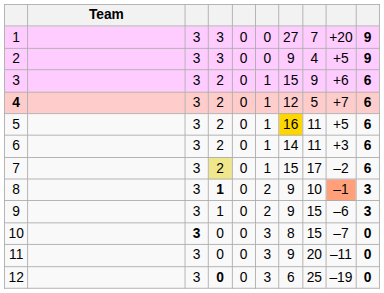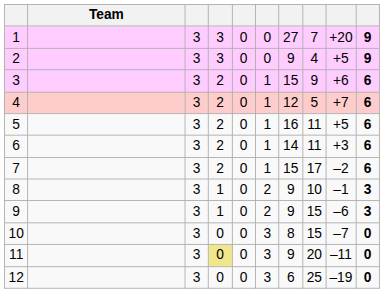(16, 102) bold -> (16, 102) normal
(291, 124) gold background -> (291, 124) no background
(220, 168) khaki background -> (220, 168) no background
(220, 189) bold -> (220, 189) normal
(341, 189) lightsalmon background -> (341, 189) no background
(197, 233) bold -> (197, 233) normal
(220, 255) no background -> (220, 255) khaki background
(220, 277) bold -> (220, 277) normal
